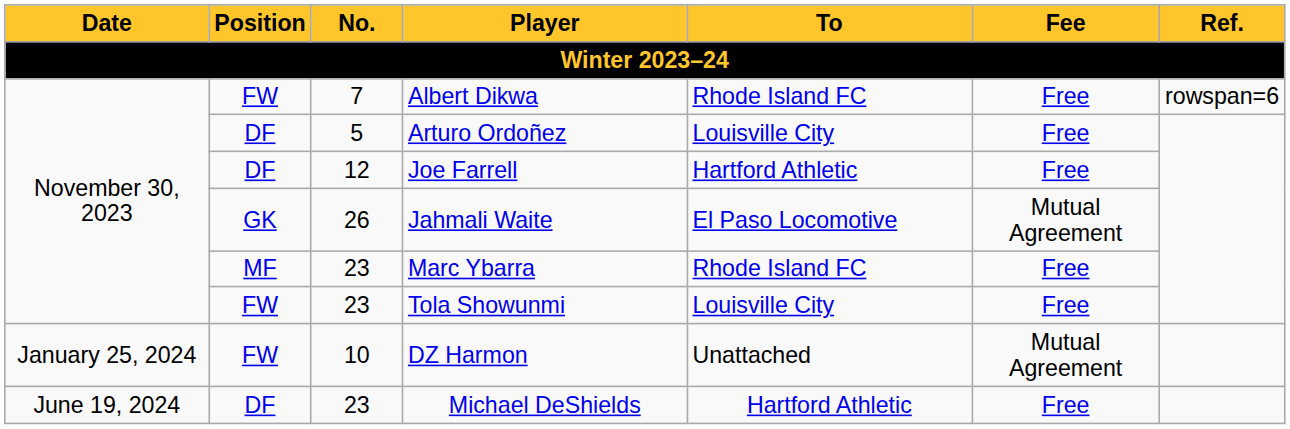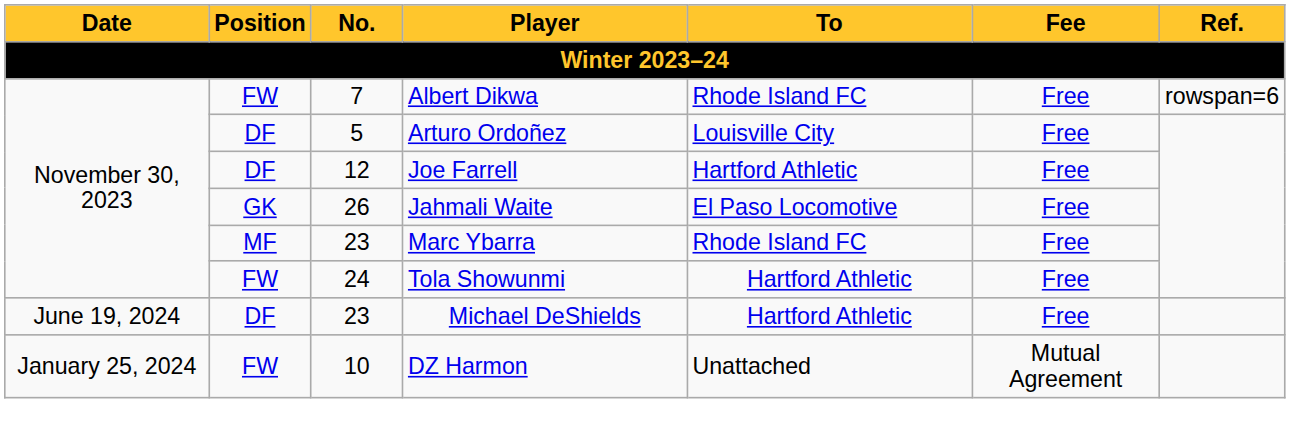(1066, 220) Mutual Agreement -> (1066, 207) Free
(357, 306) 23 -> (357, 280) 24
(763, 306) Louisville City -> (829, 280) Hartford Athletic
rows swapped: (468, 355) <-> (545, 405)
